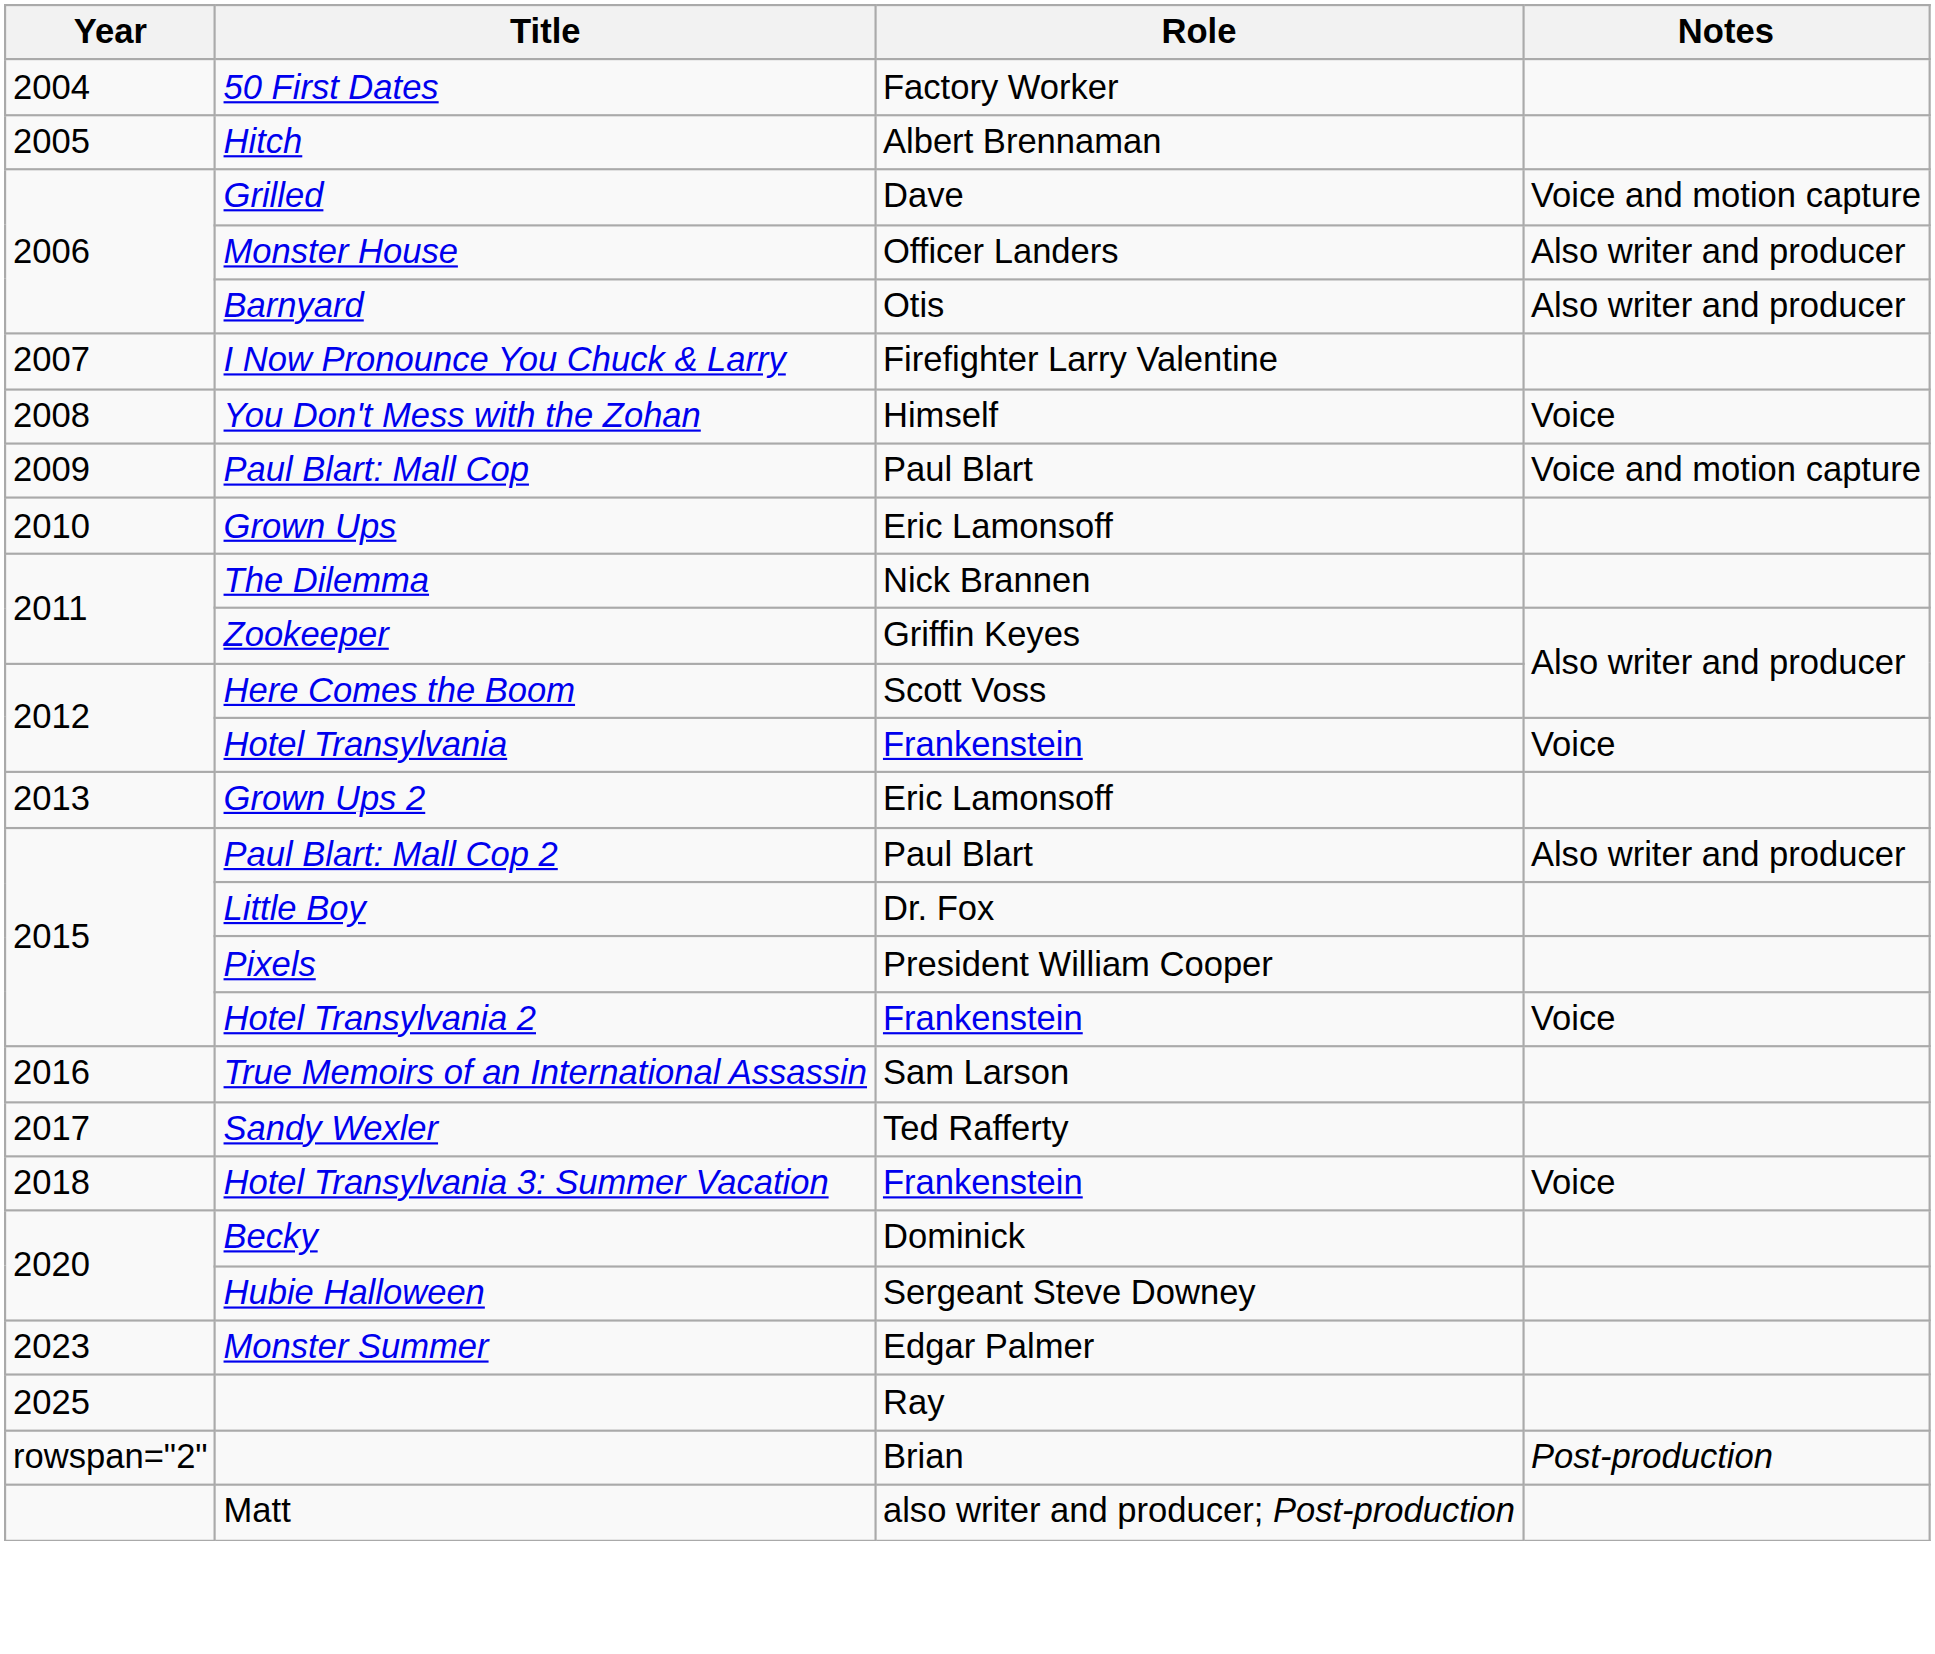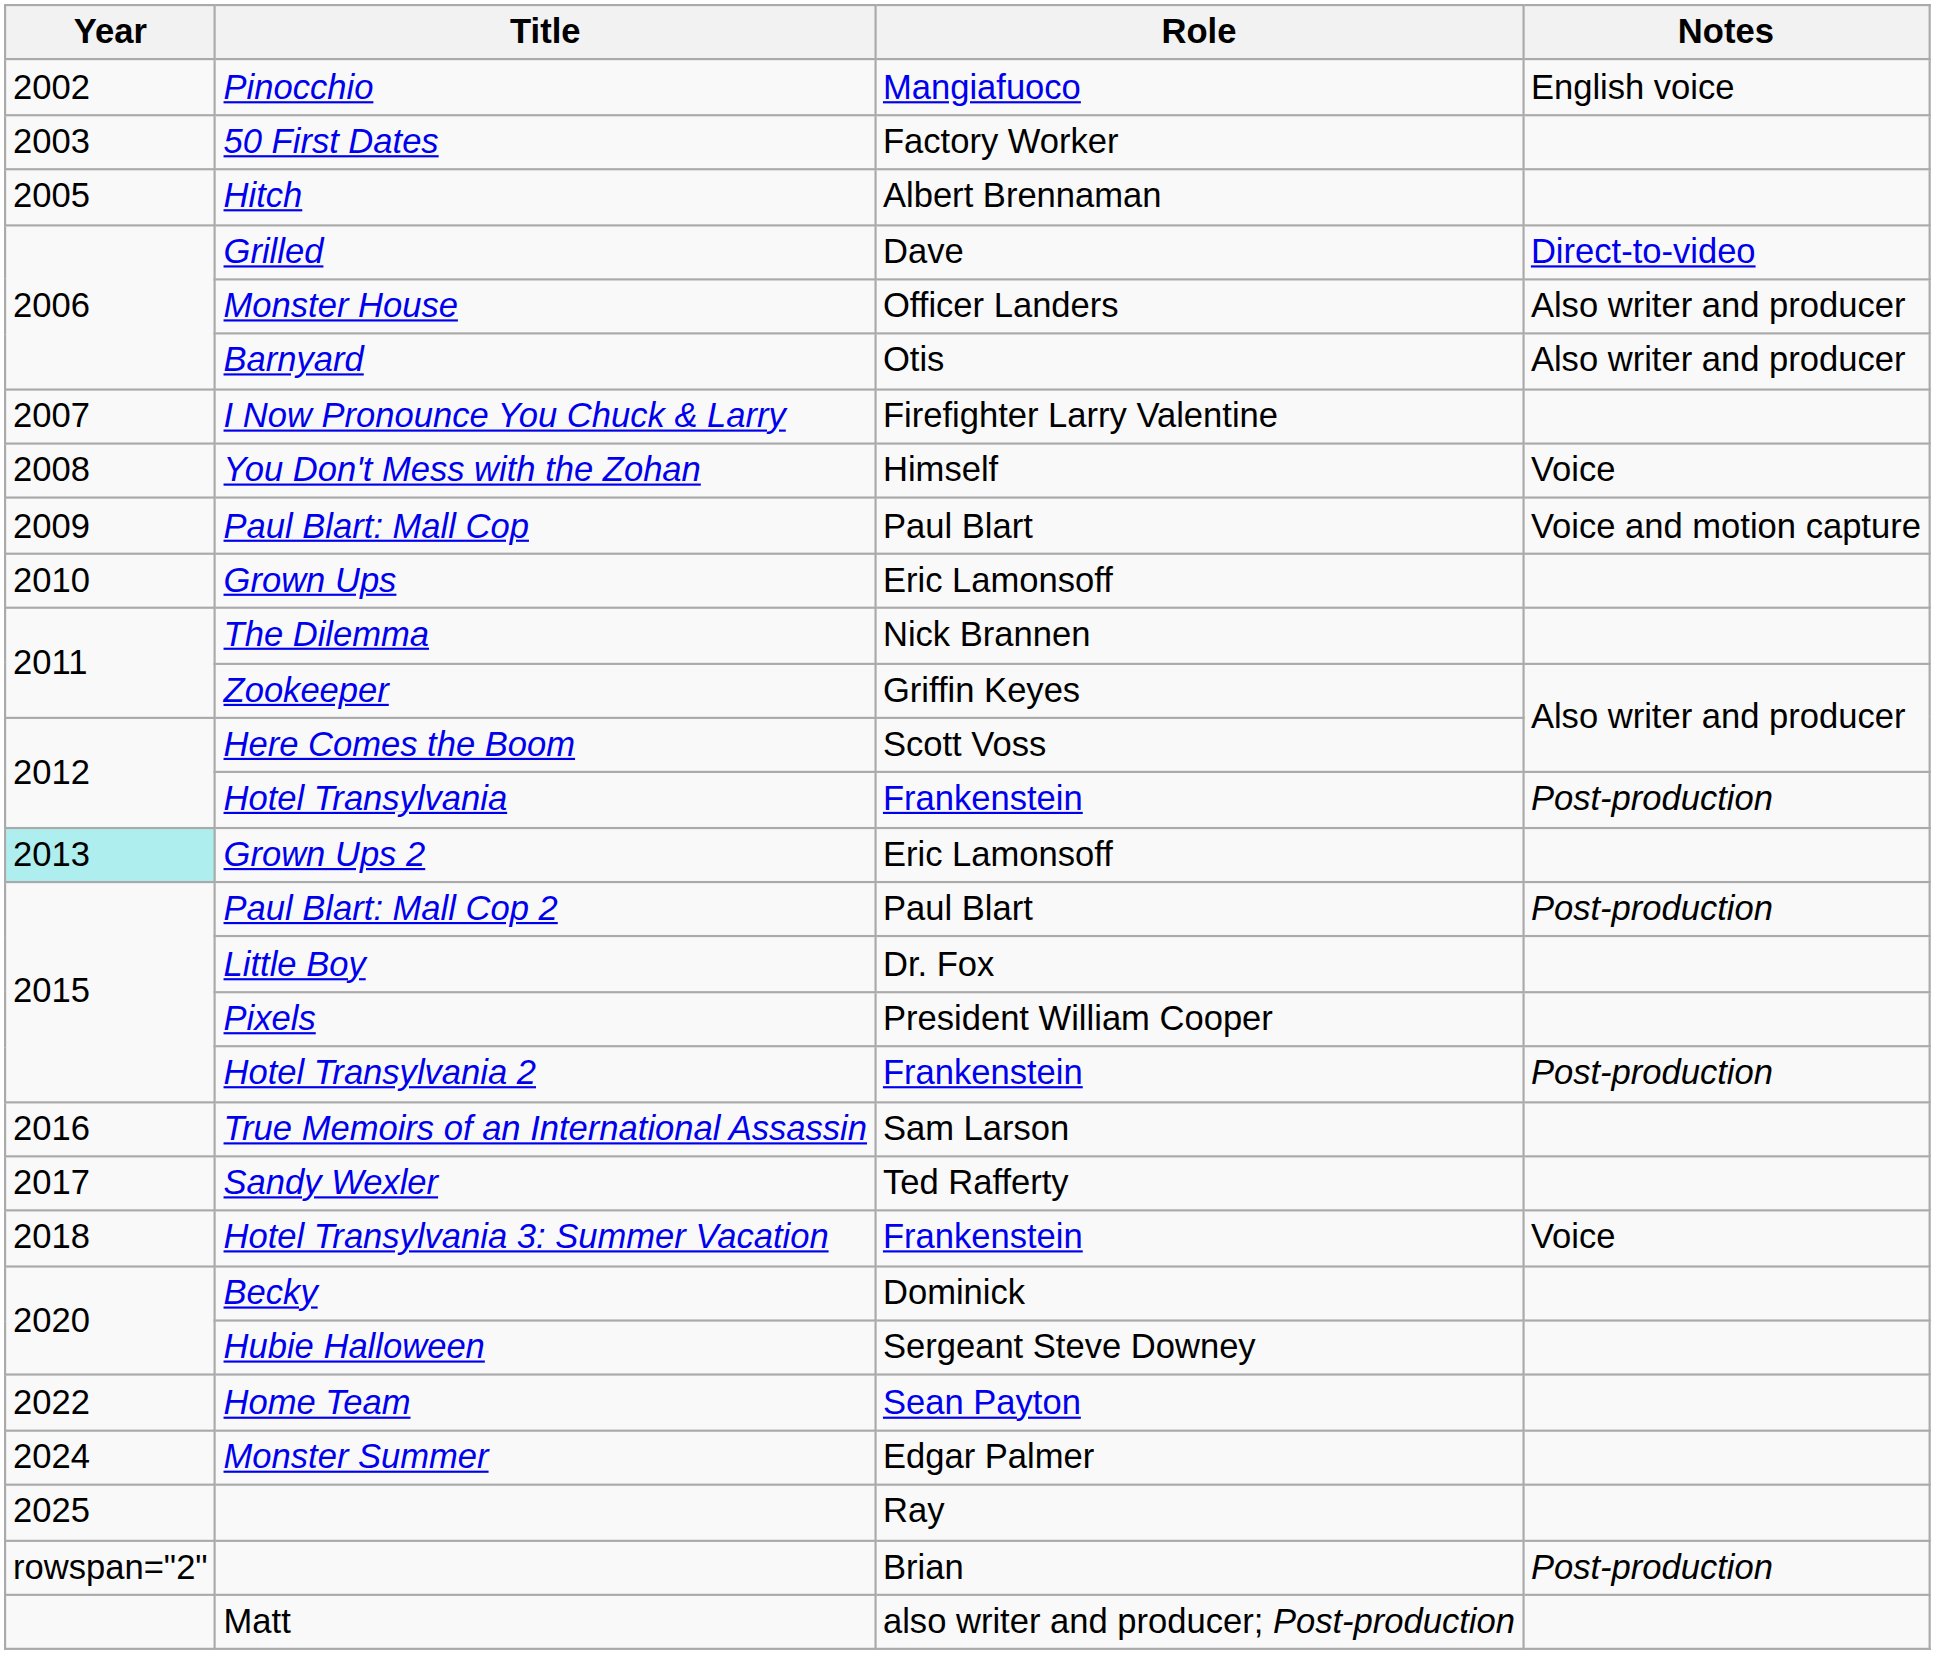+ row: (298, 86)
(51, 86) 2004 -> (51, 141) 2003
(1726, 196) Voice and motion capture -> (1643, 251) Direct-to-video
(1573, 744) Voice -> (1652, 799) Post-production
(51, 799) no background -> (51, 854) paleturquoise background
(1718, 854) Also writer and producer -> (1652, 908) Post-production
(1573, 1018) Voice -> (1652, 1073) Post-production
+ row: (317, 1402)
(51, 1347) 2023 -> (51, 1456) 2024
